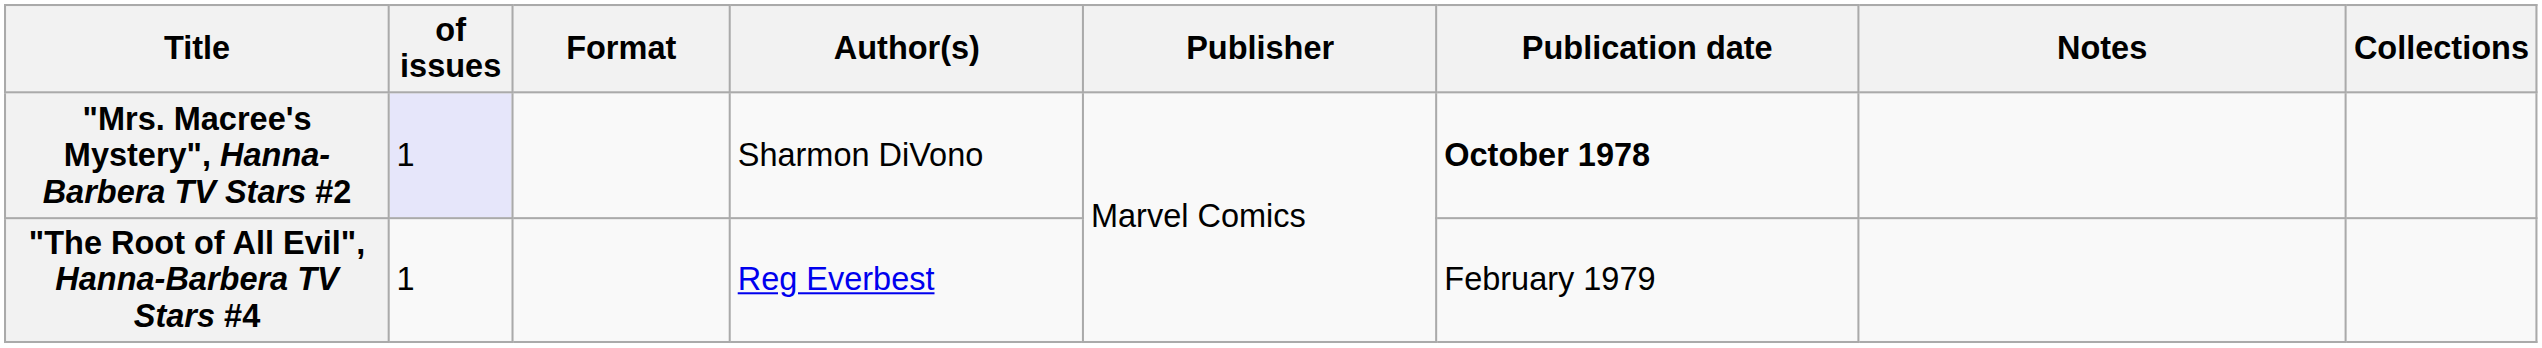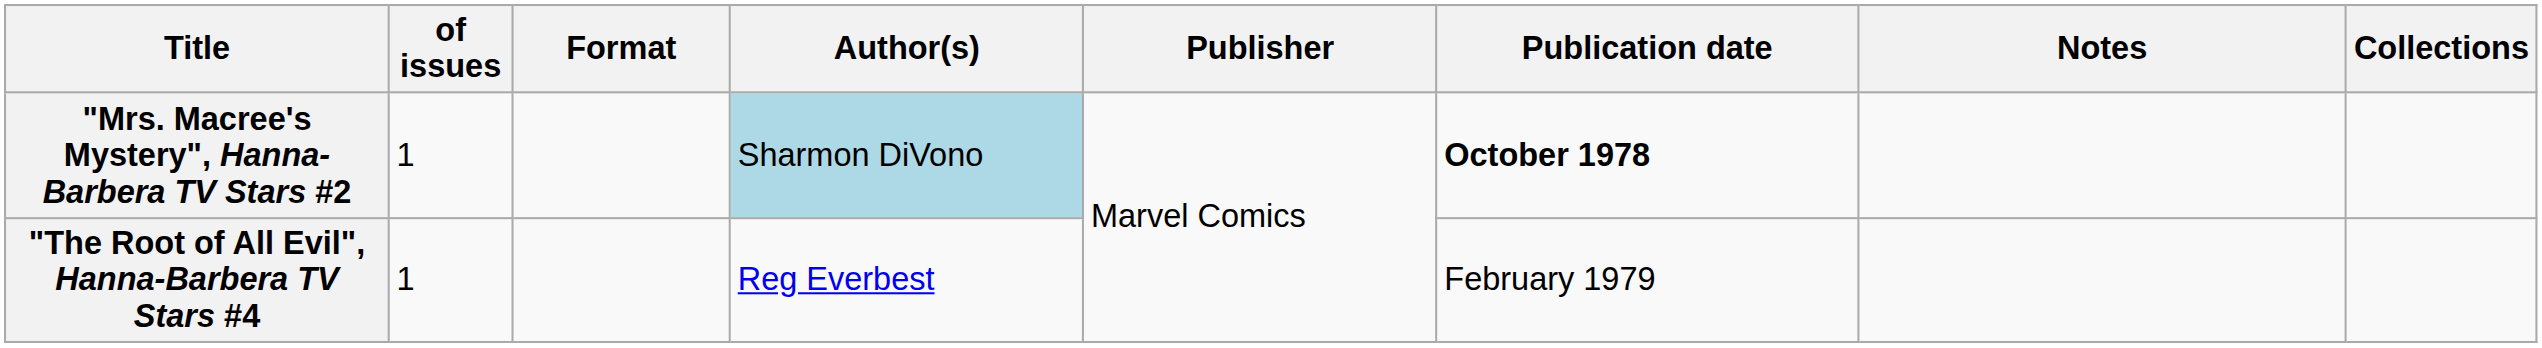(406, 154) lavender background -> (406, 154) no background
(861, 154) no background -> (861, 154) lightblue background
